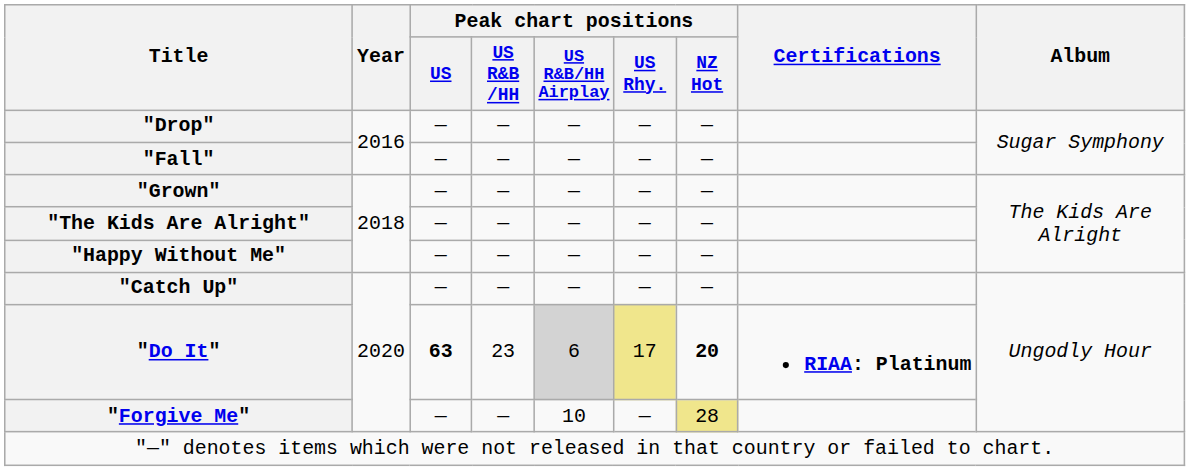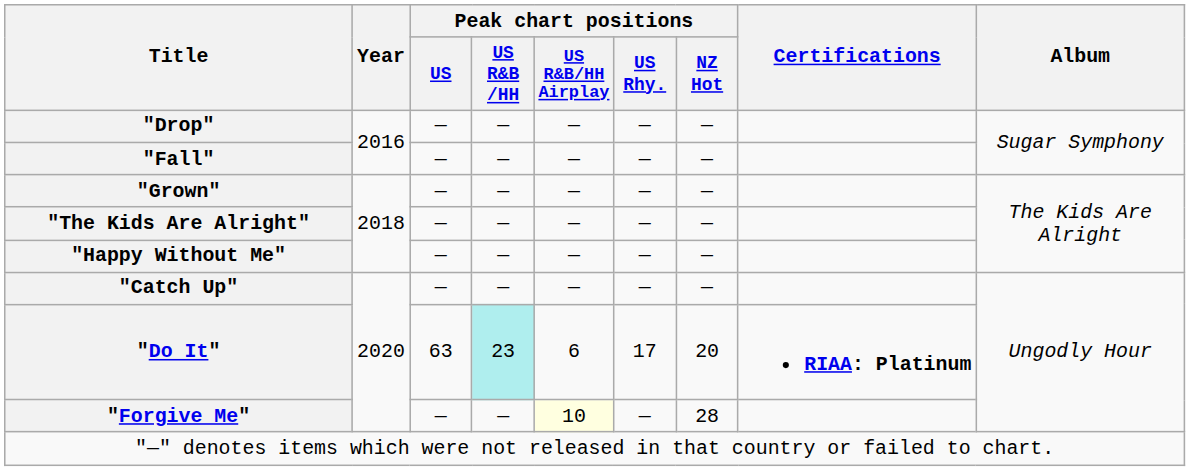(441, 352) bold -> (441, 352) normal
(503, 352) no background -> (503, 352) paleturquoise background
(574, 352) lightgrey background -> (574, 352) no background
(645, 352) khaki background -> (645, 352) no background
(707, 352) bold -> (707, 352) normal
(574, 416) no background -> (574, 416) lightyellow background
(707, 416) khaki background -> (707, 416) no background
